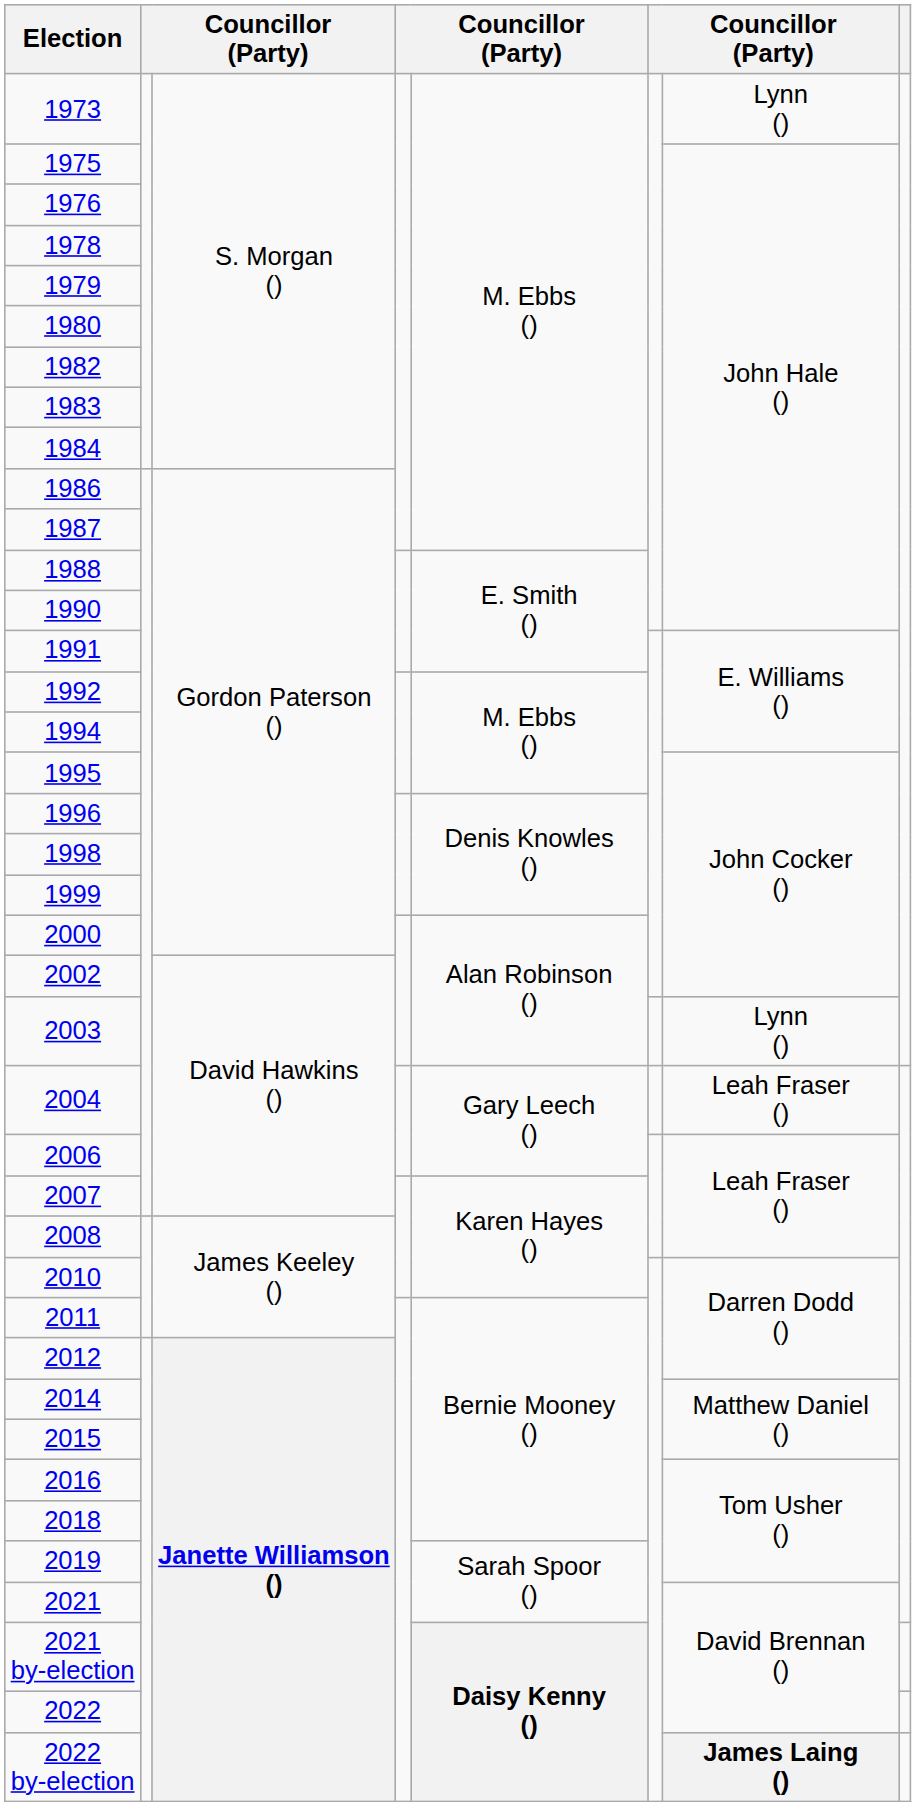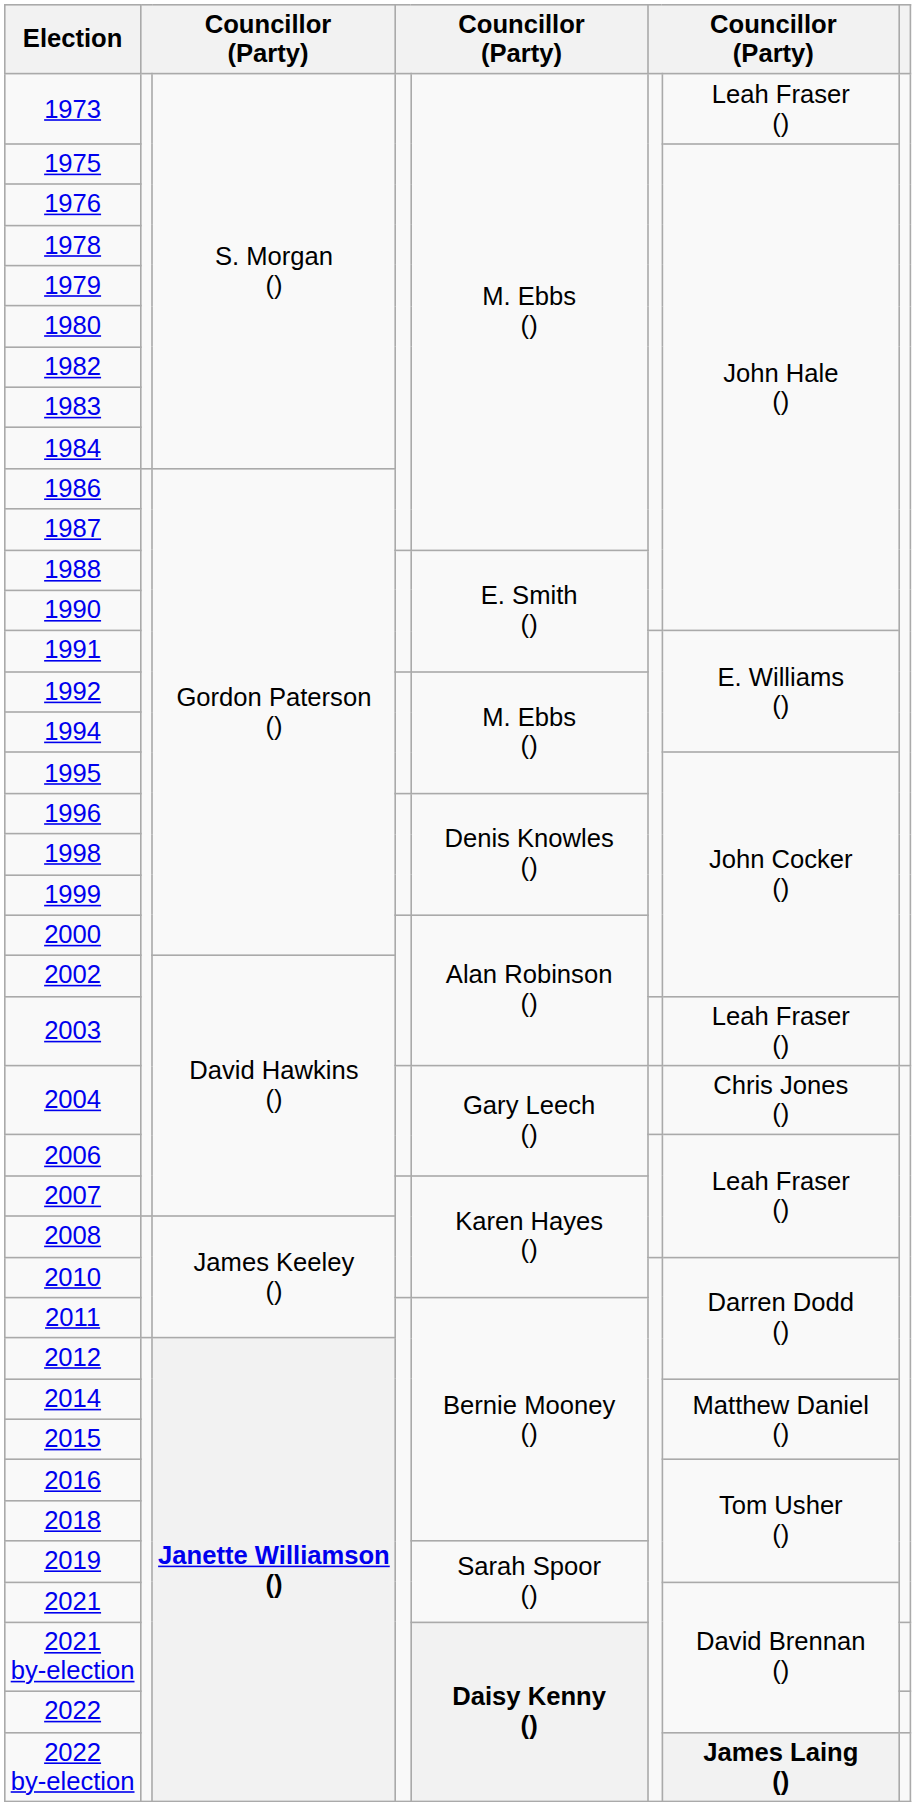(781, 108) Lynn () -> (781, 108) Leah Fraser ()
(781, 1030) Lynn () -> (781, 1030) Leah Fraser ()
(781, 1100) Leah Fraser () -> (781, 1100) Chris Jones ()
